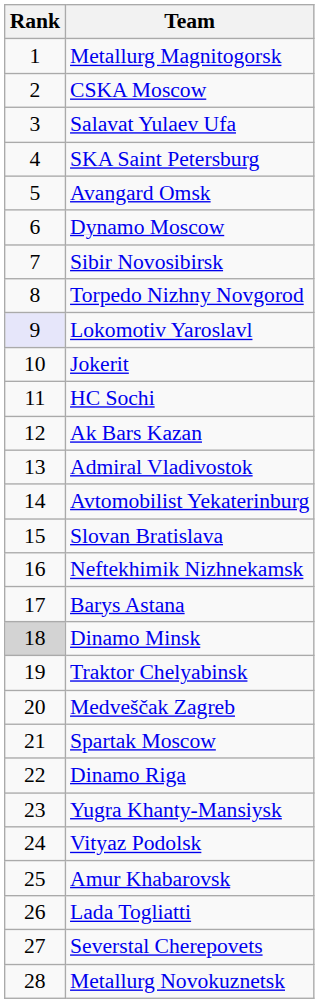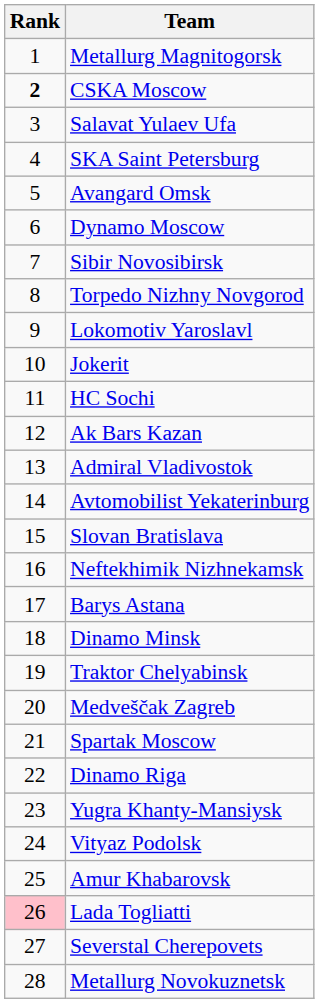(35, 90) normal -> (35, 90) bold
(35, 329) lavender background -> (35, 329) no background
(35, 638) lightgrey background -> (35, 638) no background
(35, 912) no background -> (35, 912) pink background
